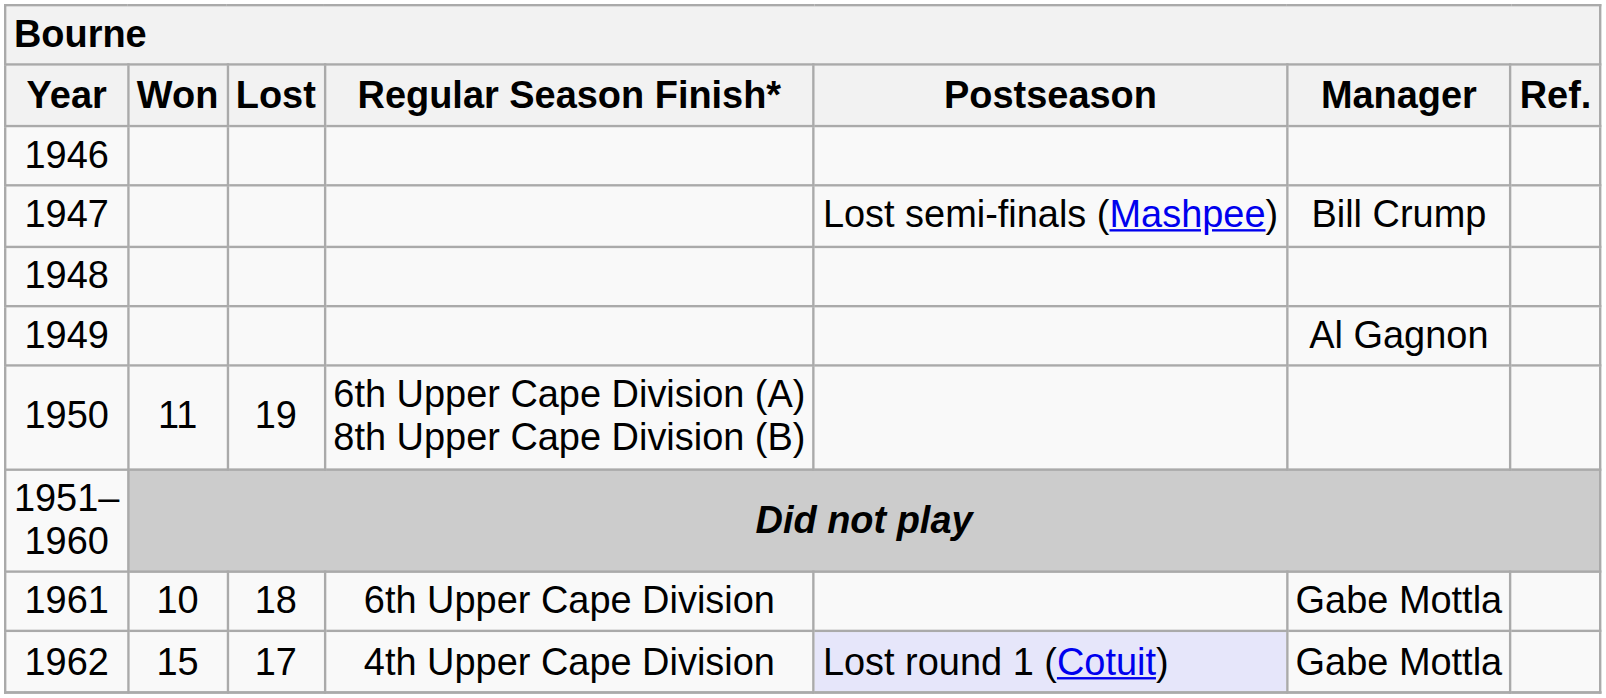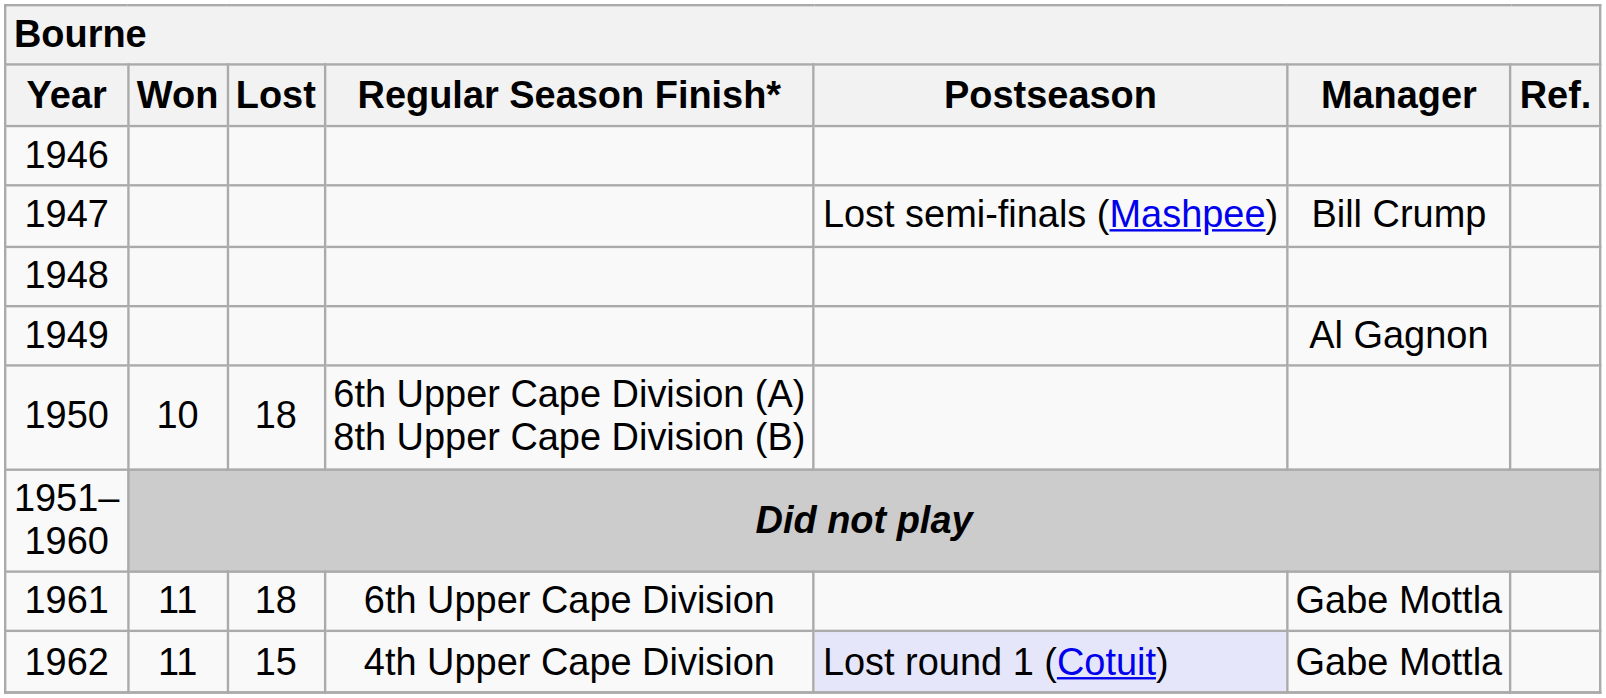(178, 416) 11 -> (178, 416) 10
(276, 416) 19 -> (276, 416) 18
(178, 600) 10 -> (178, 600) 11
(178, 661) 15 -> (178, 661) 11
(276, 661) 17 -> (276, 661) 15
